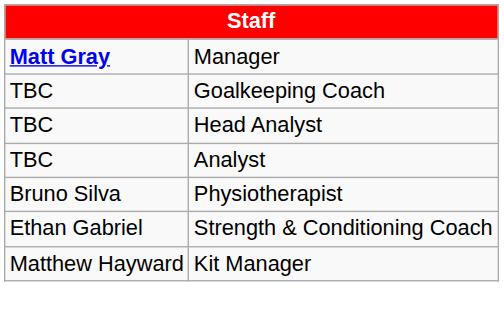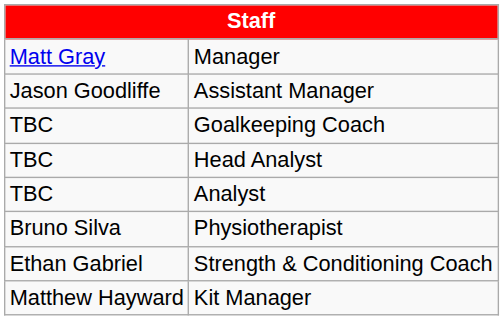(60, 56) bold -> (57, 56) normal
+ row: (284, 90)
